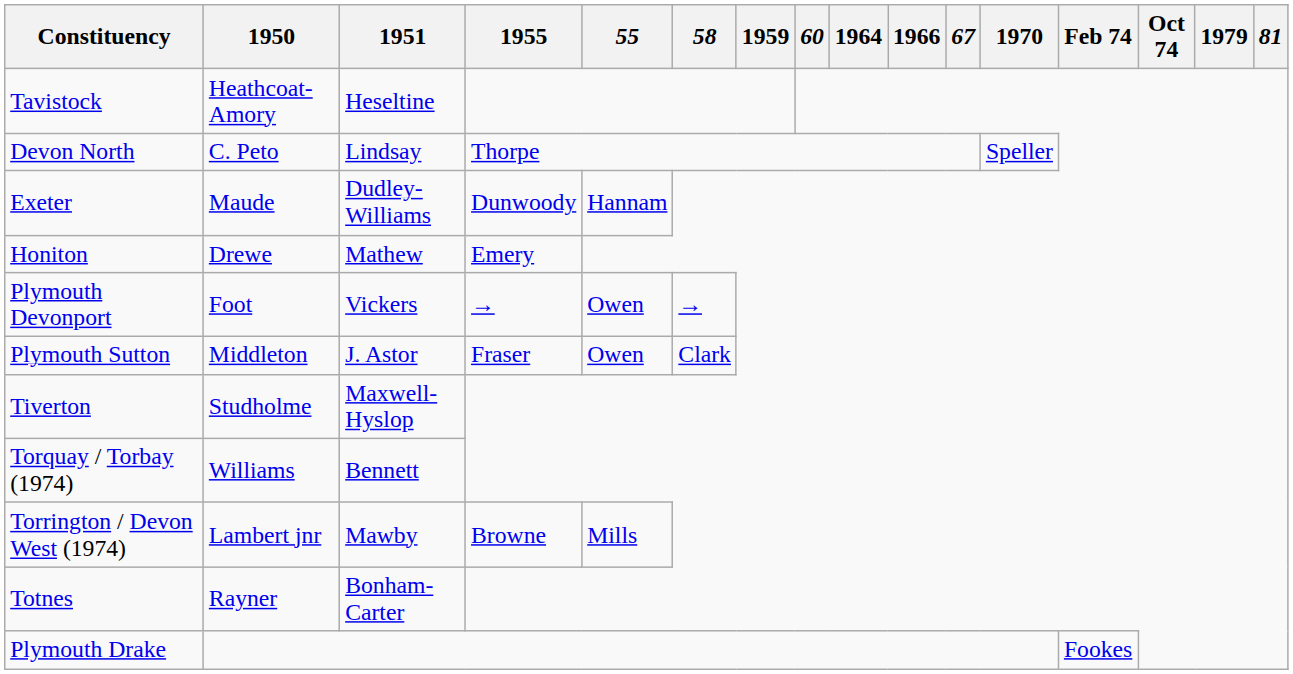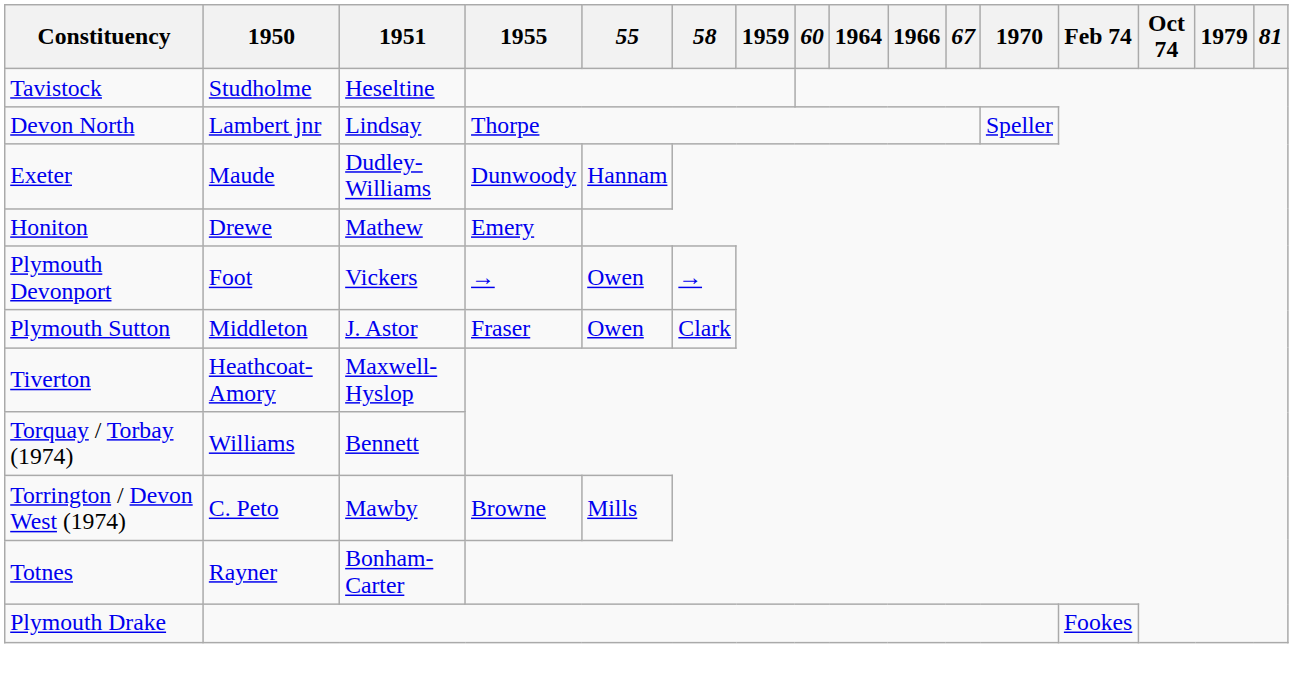(261, 100) Heathcoat-Amory -> (260, 87) Studholme
(244, 151) C. Peto -> (265, 125) Lambert jnr
(260, 406) Studholme -> (261, 379) Heathcoat-Amory
(265, 534) Lambert jnr -> (244, 507) C. Peto
